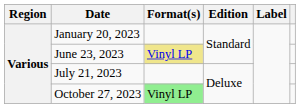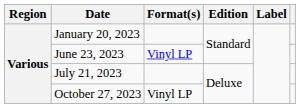(170, 53) khaki background -> (170, 53) no background
(170, 93) lightgreen background -> (170, 93) no background
